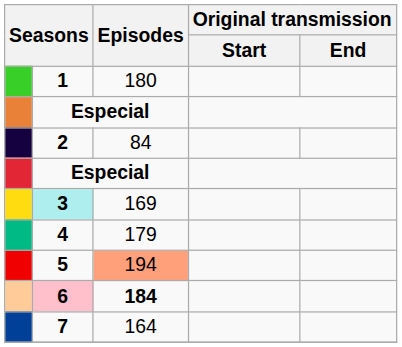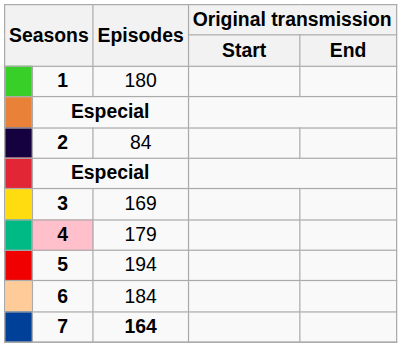(63, 204) paleturquoise background -> (63, 204) no background
(63, 234) no background -> (63, 234) pink background
(141, 265) lightsalmon background -> (141, 265) no background
(63, 296) pink background -> (63, 296) no background
(141, 296) bold -> (141, 296) normal
(141, 326) normal -> (141, 326) bold
